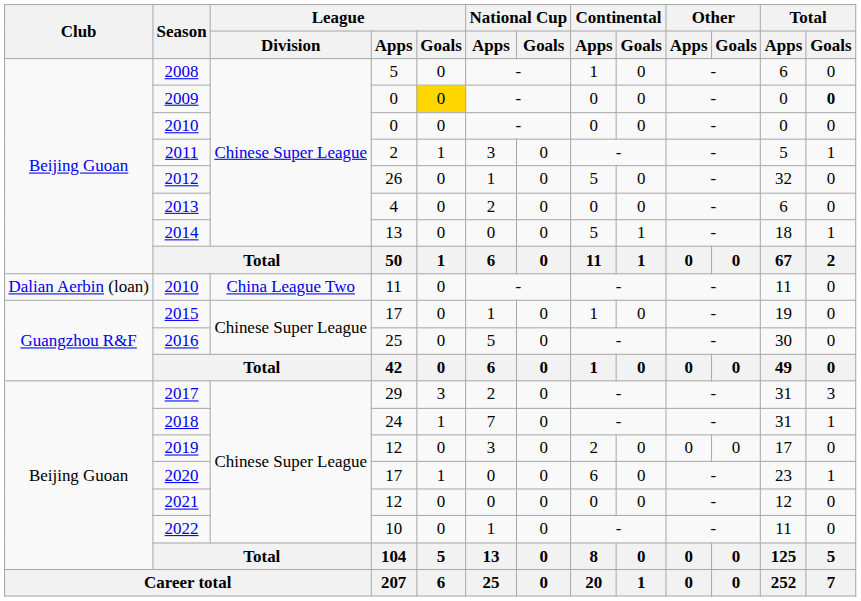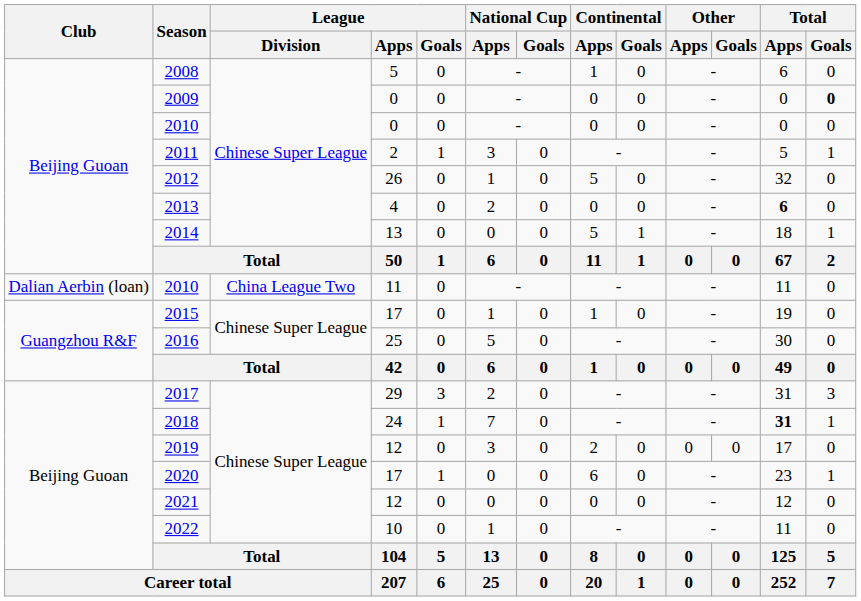(441, 98) gold background -> (441, 98) no background
(783, 206) normal -> (783, 206) bold
(783, 421) normal -> (783, 421) bold
